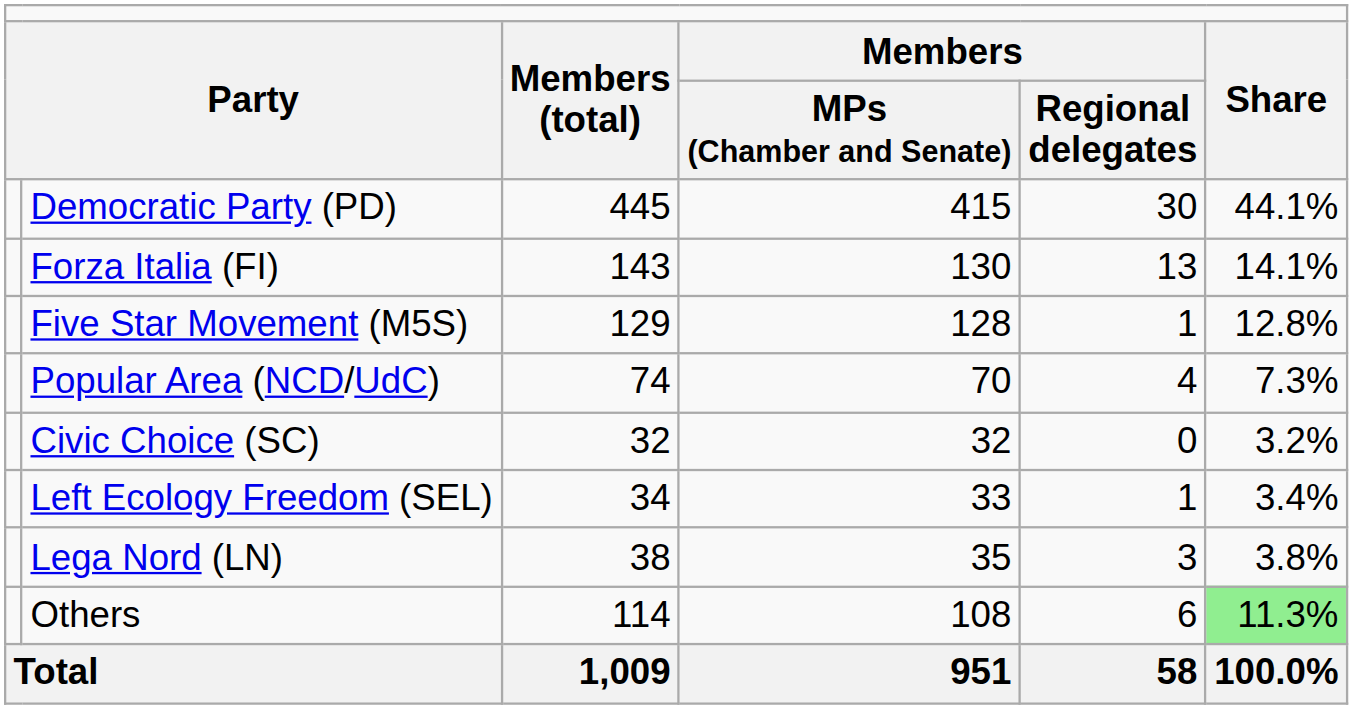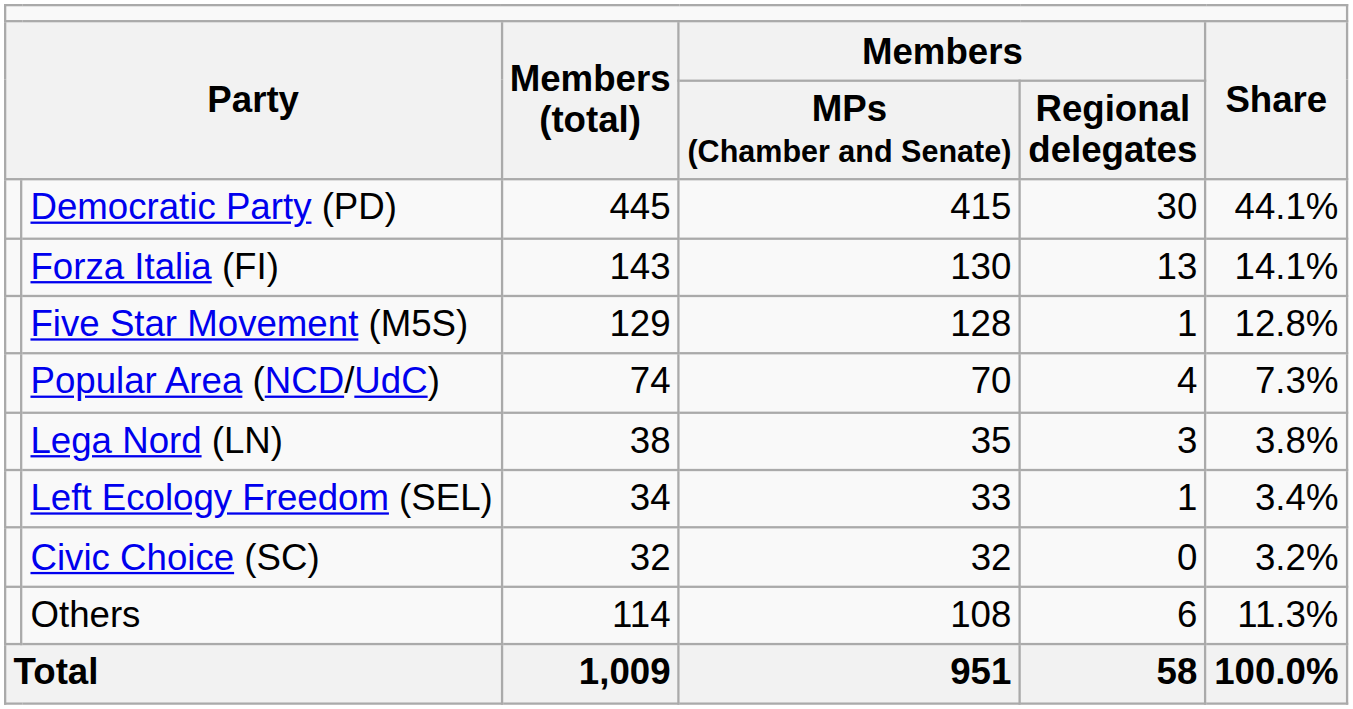rows swapped: (157, 556) <-> (175, 440)
(1288, 614) lightgreen background -> (1288, 614) no background
